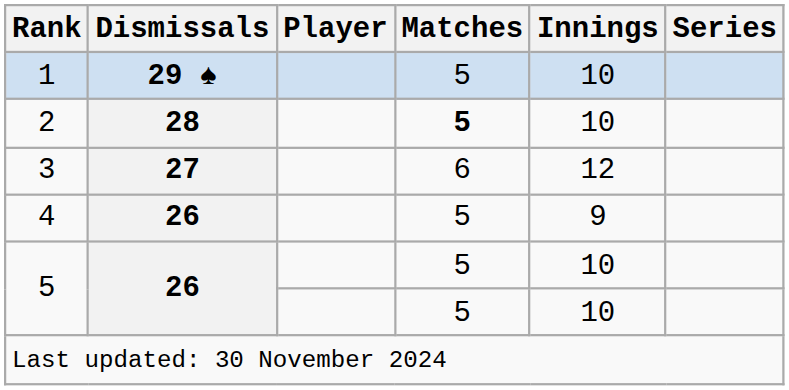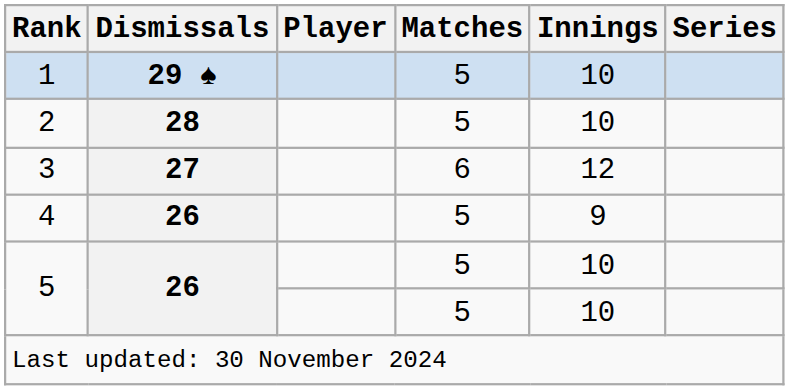(462, 123) bold -> (462, 123) normal
